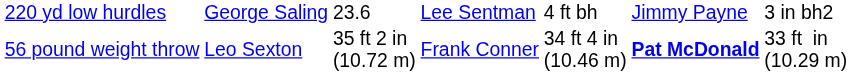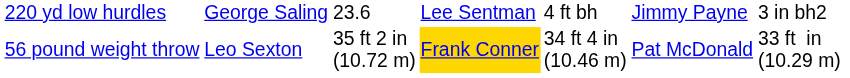(480, 49) no background -> (480, 49) gold background
(695, 49) bold -> (692, 49) normal
